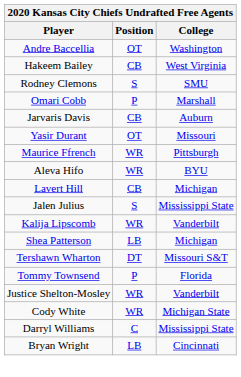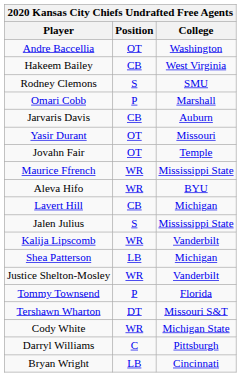+ row: (59, 153)
(196, 153) Pittsburgh -> (196, 170) Mississippi State
rows swapped: (59, 293) <-> (59, 258)
(196, 328) Mississippi State -> (196, 345) Pittsburgh
